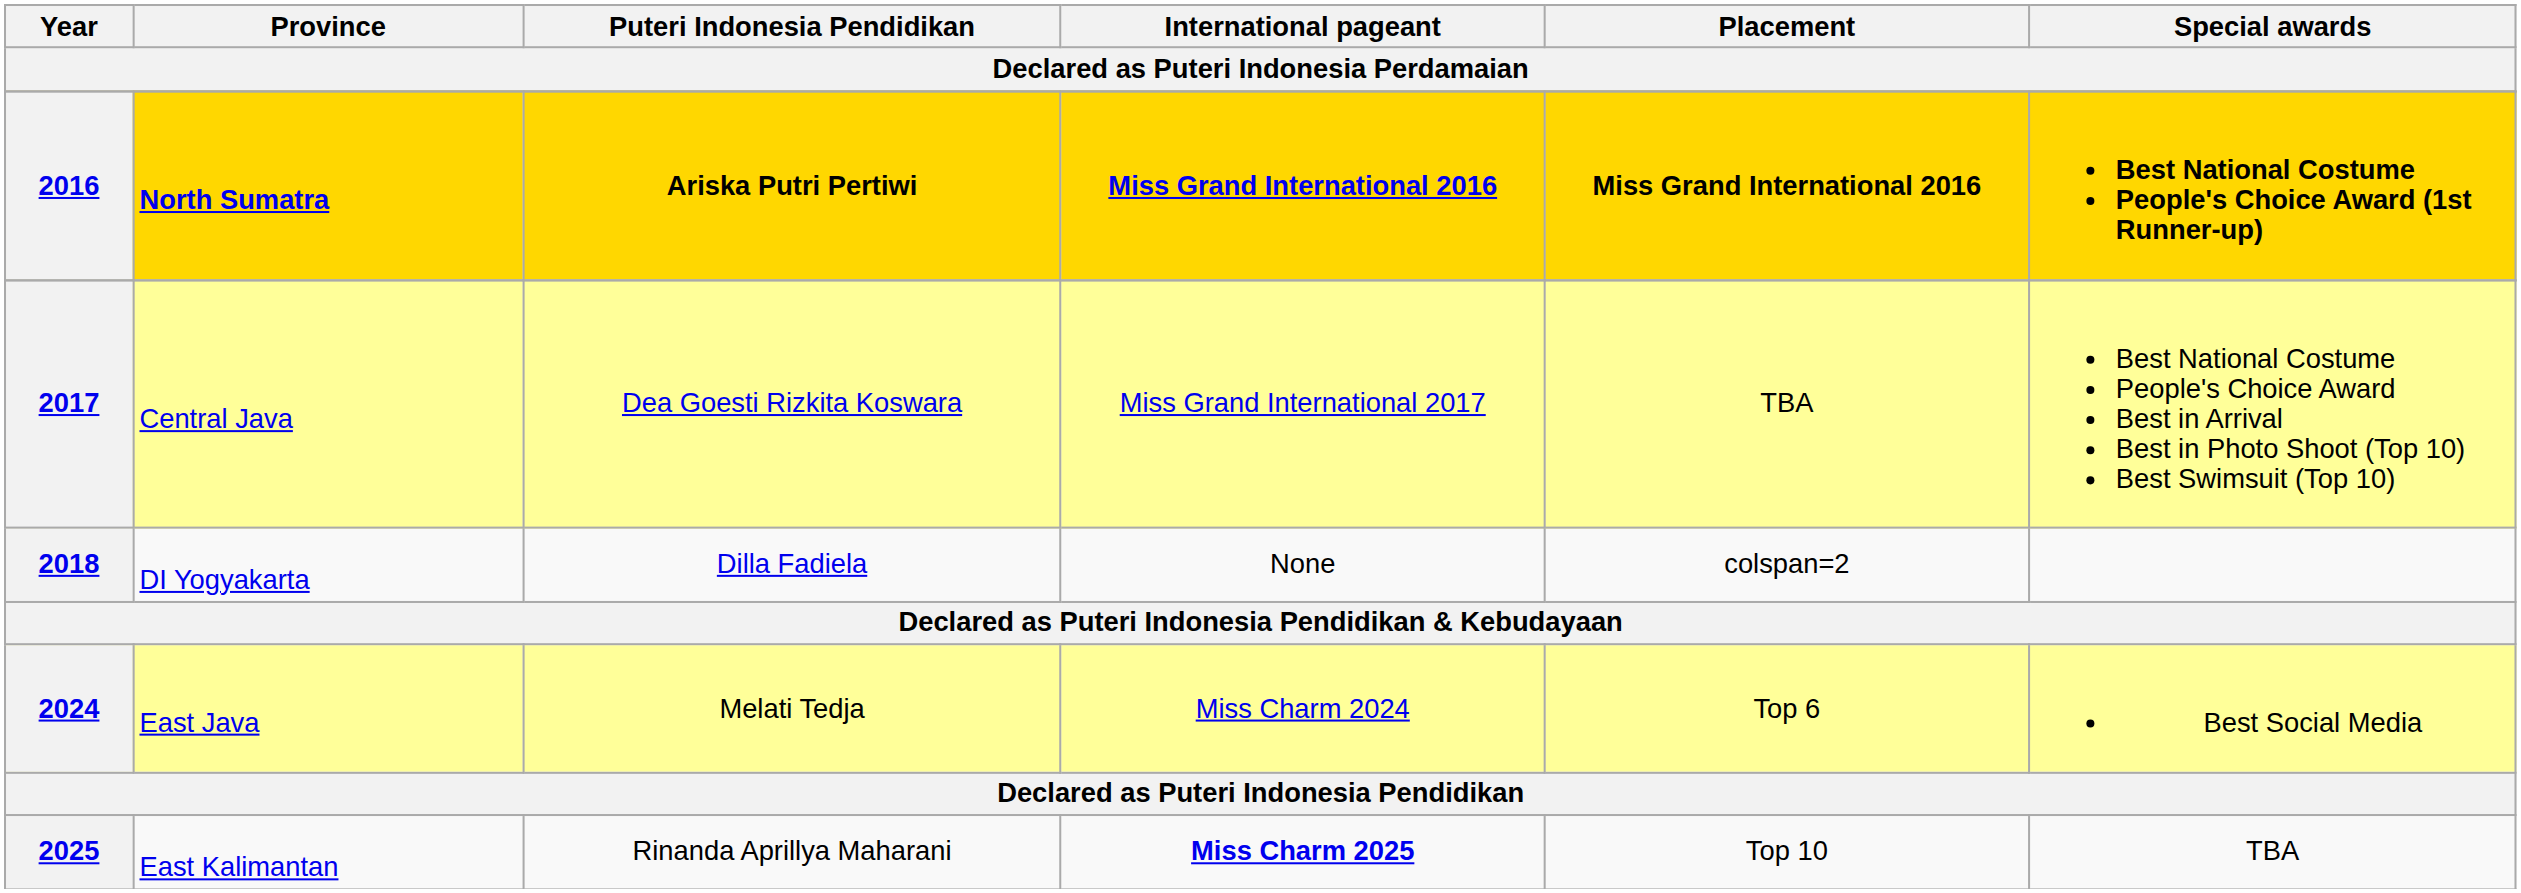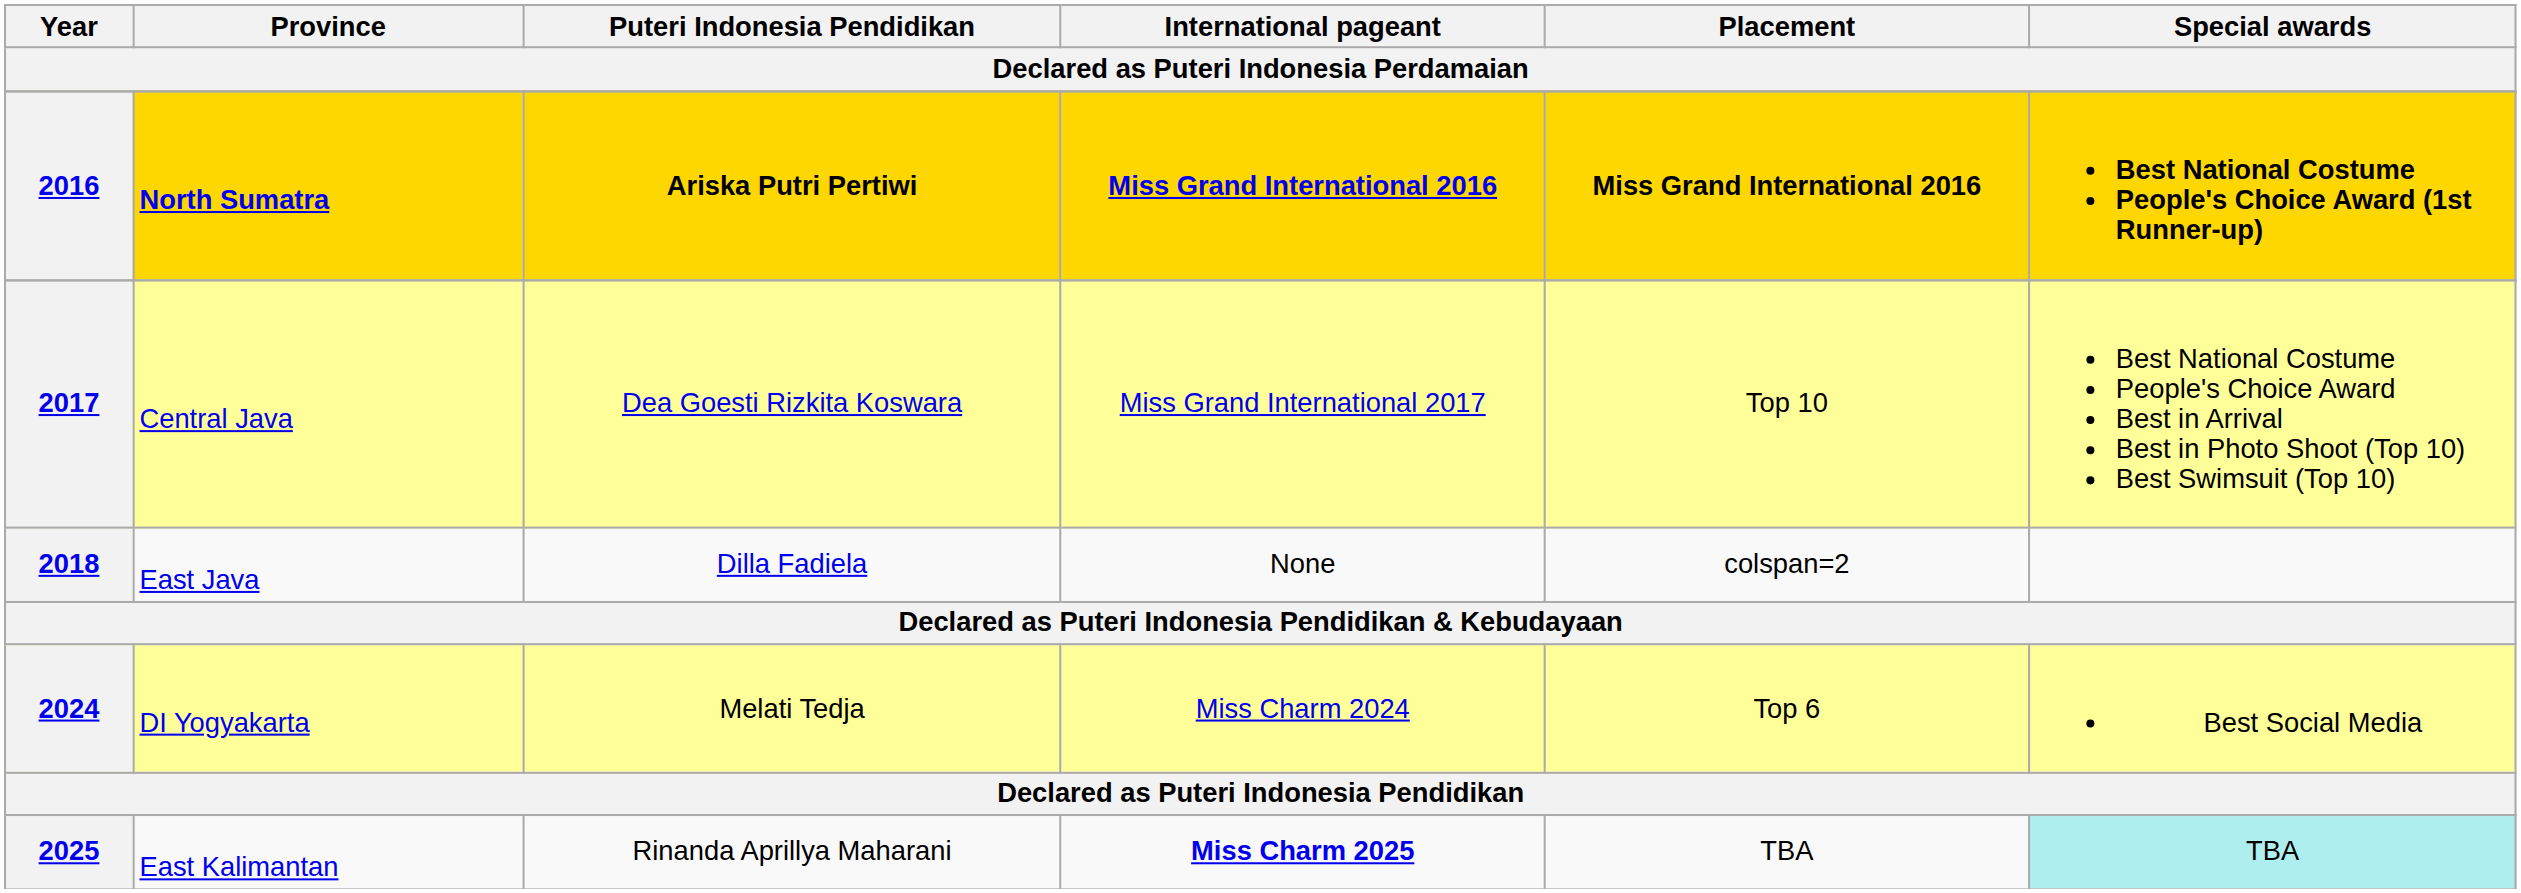(1787, 403) TBA -> (1787, 403) Top 10
(225, 579) DI Yogyakarta -> (199, 579) East Java
(199, 723) East Java -> (225, 723) DI Yogyakarta
(1787, 851) Top 10 -> (1787, 851) TBA
(2273, 851) no background -> (2273, 851) paleturquoise background
